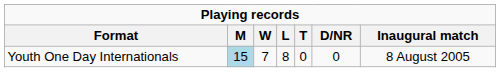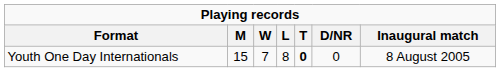(240, 56) lightblue background -> (240, 56) no background
(303, 56) normal -> (303, 56) bold
